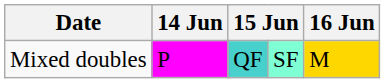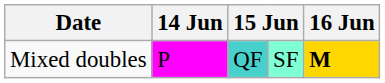(319, 58) normal -> (320, 58) bold
